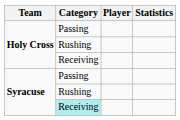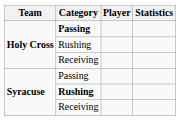(73, 29) normal -> (74, 29) bold
(75, 91) normal -> (76, 91) bold
(78, 107) paleturquoise background -> (78, 107) no background
